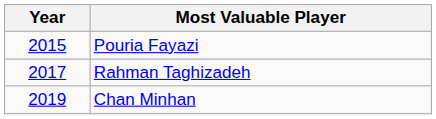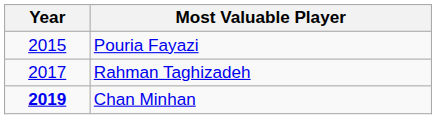(47, 99) normal -> (47, 99) bold
